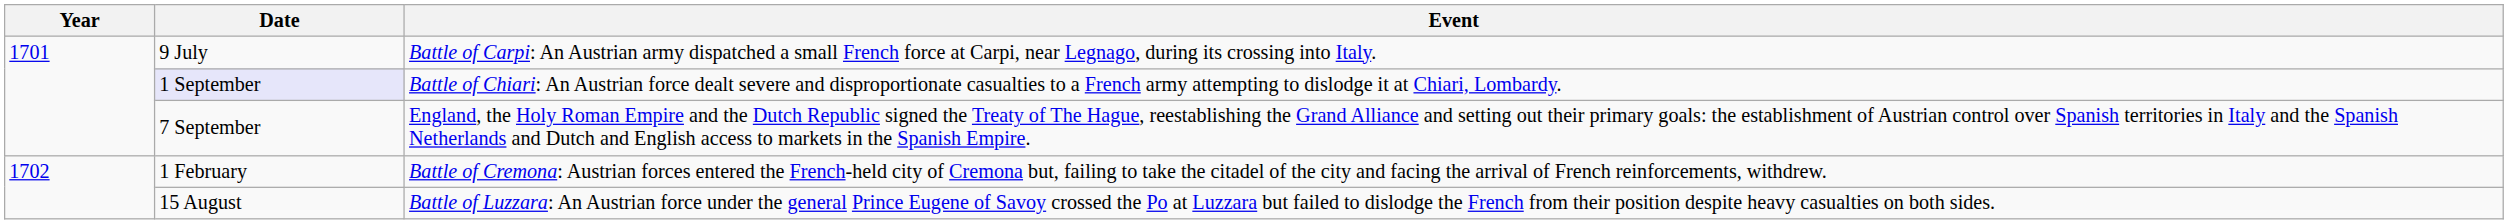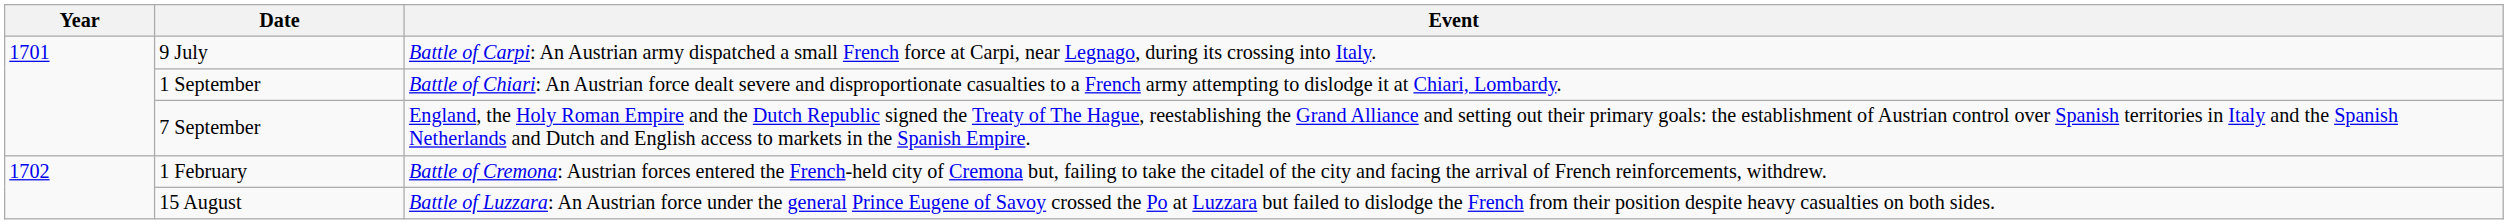(210, 84) lavender background -> (210, 84) no background
